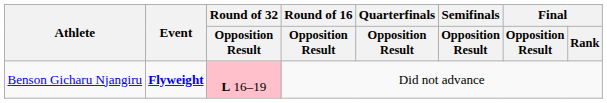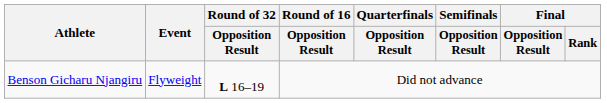(176, 80) bold -> (175, 80) normal
(244, 87) pink background -> (242, 87) no background
